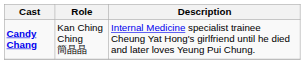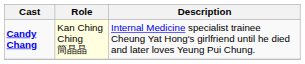(80, 39) no background -> (80, 39) lightyellow background
